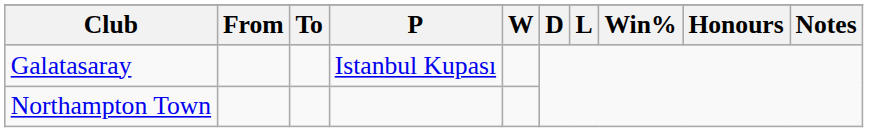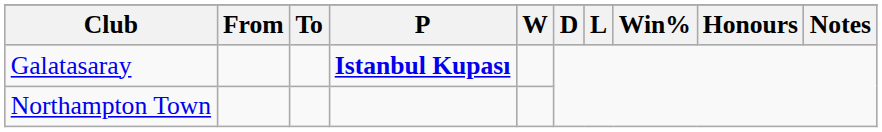(415, 65) normal -> (423, 65) bold
